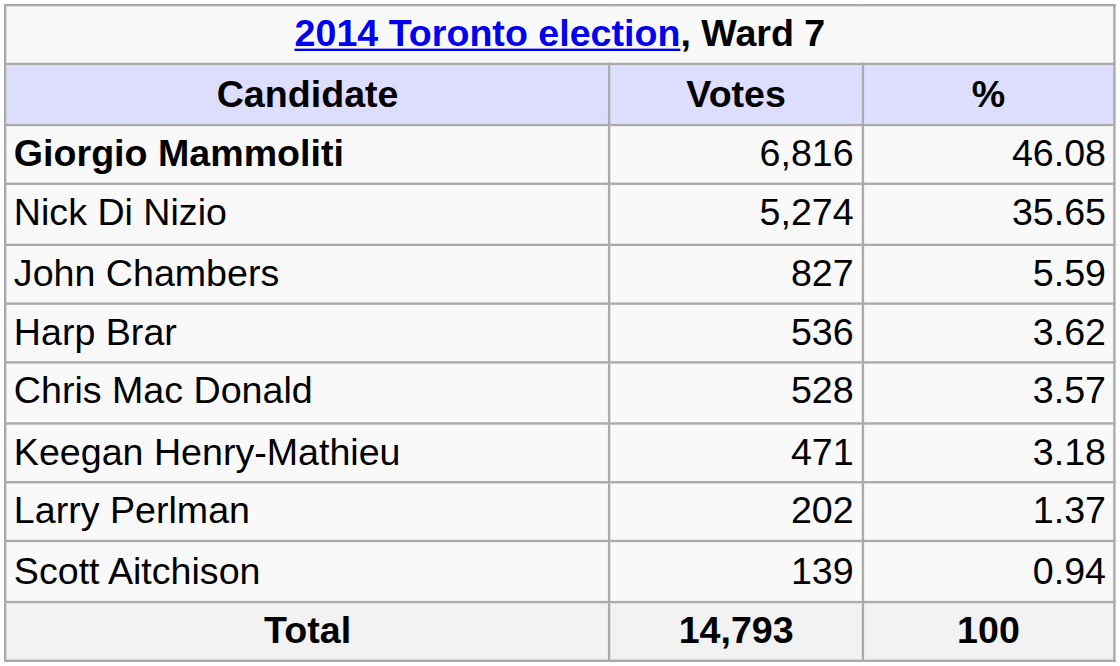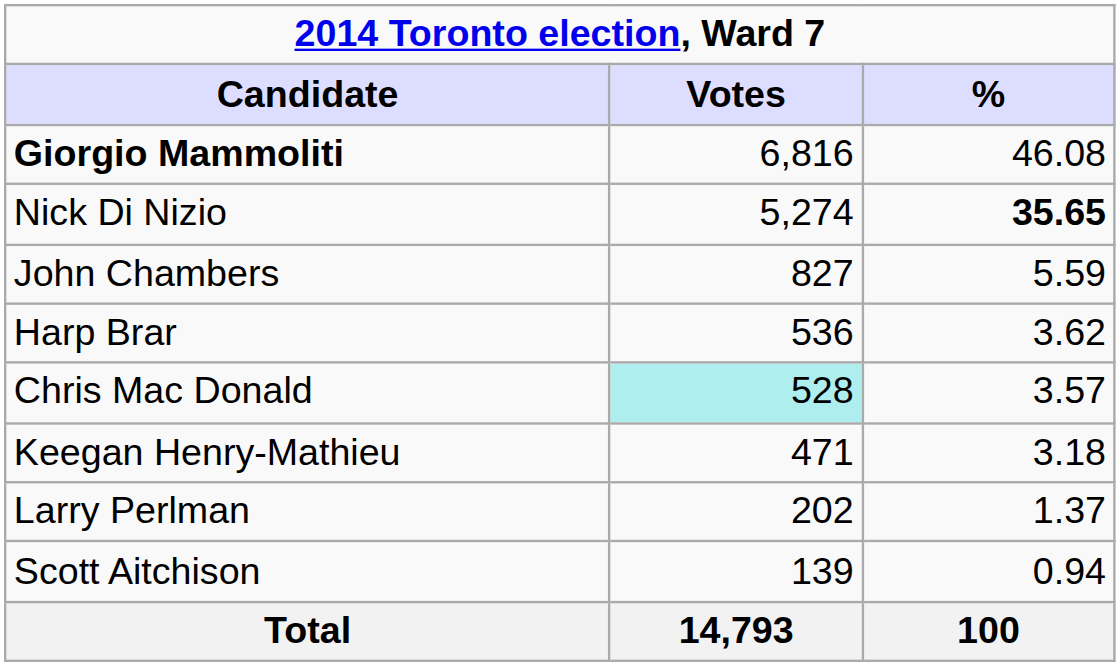(1059, 213) normal -> (1059, 213) bold
(822, 392) no background -> (822, 392) paleturquoise background
